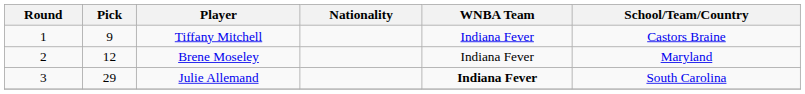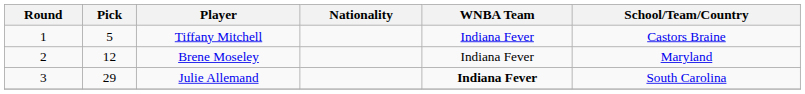(109, 36) 9 -> (109, 36) 5
